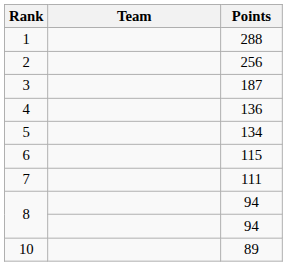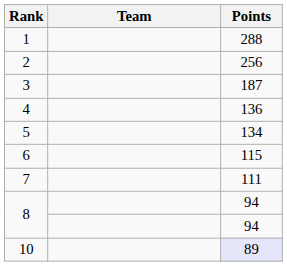(251, 249) no background -> (251, 249) lavender background
